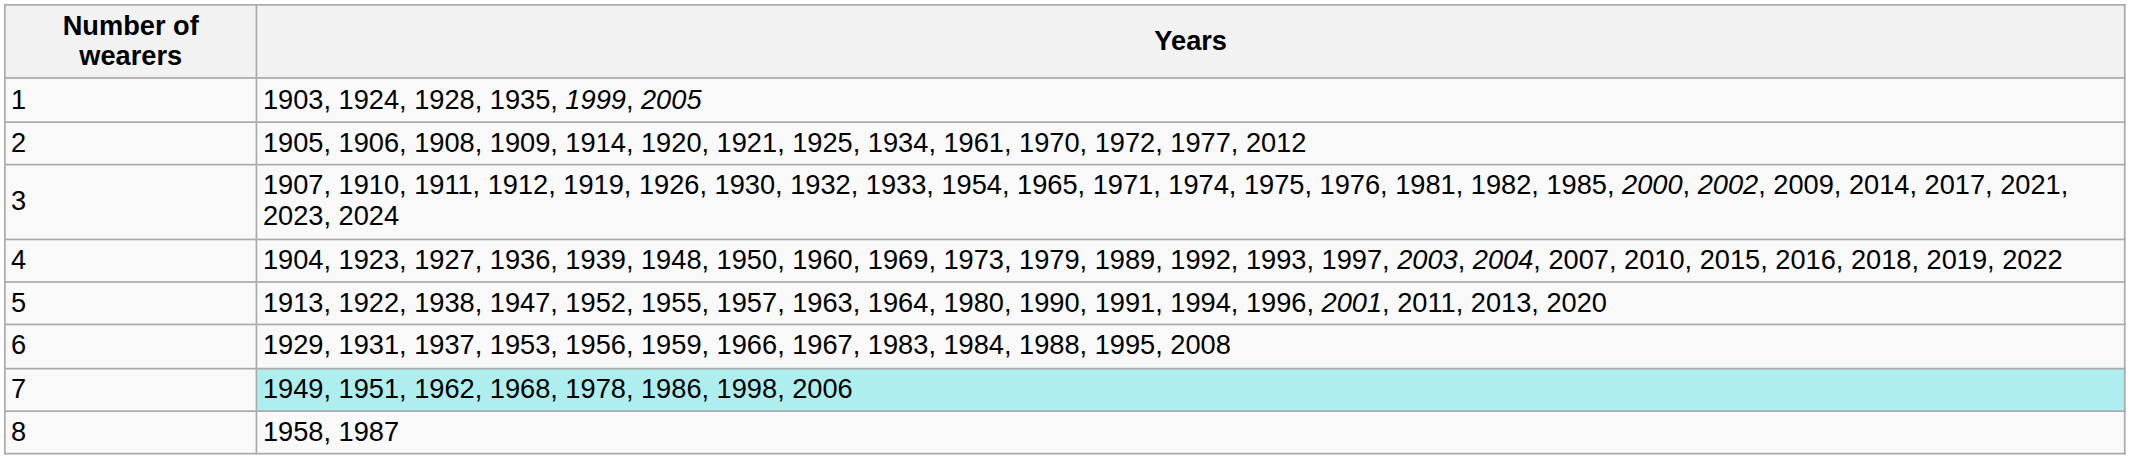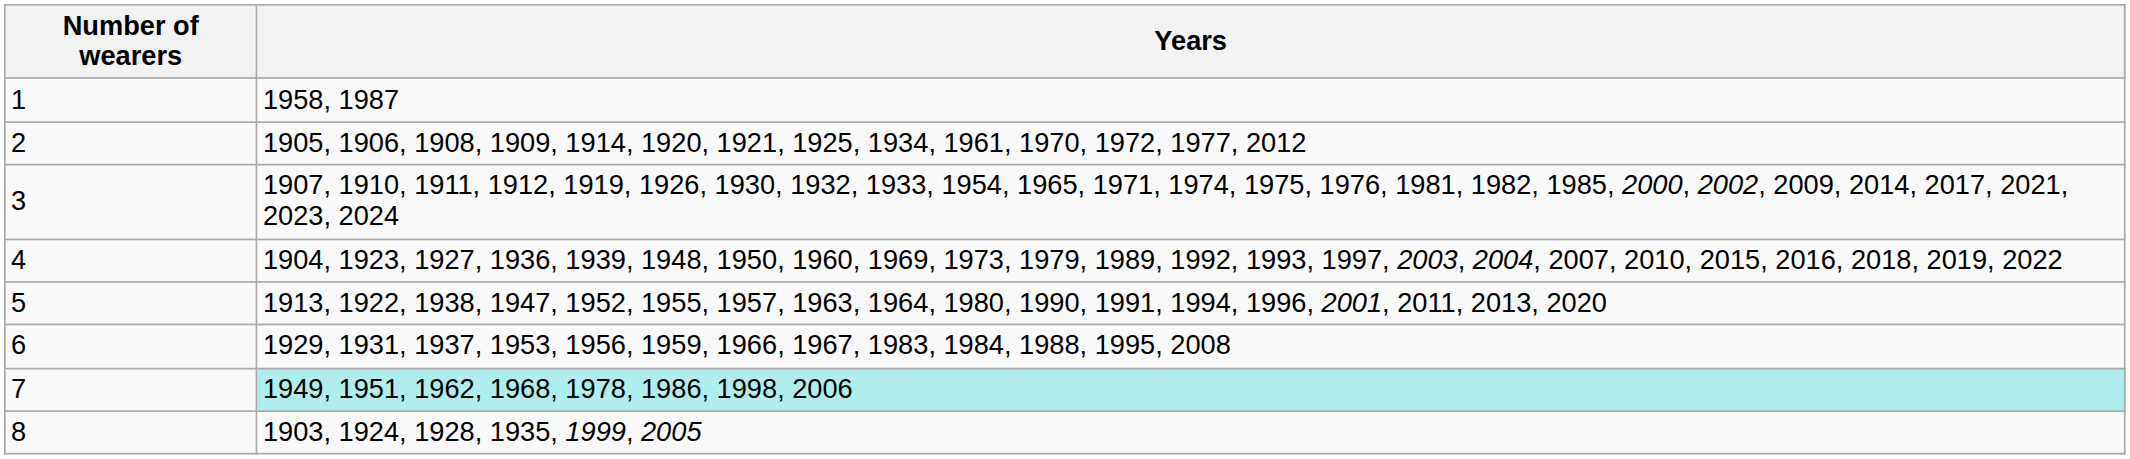(482, 99) 1903, 1924, 1928, 1935, 1999, 2005 -> (331, 99) 1958, 1987
(331, 432) 1958, 1987 -> (482, 432) 1903, 1924, 1928, 1935, 1999, 2005
